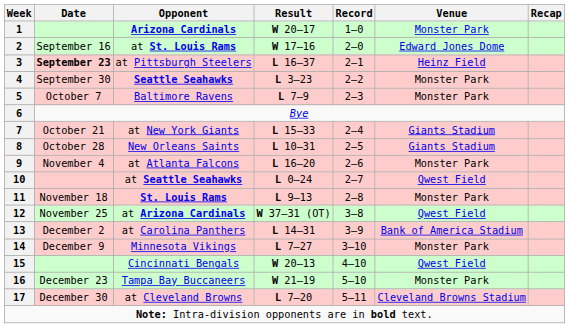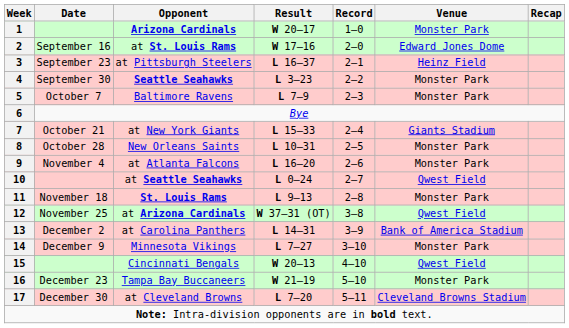(74, 63) bold -> (74, 63) normal
(452, 147) Giants Stadium -> (452, 147) Monster Park
